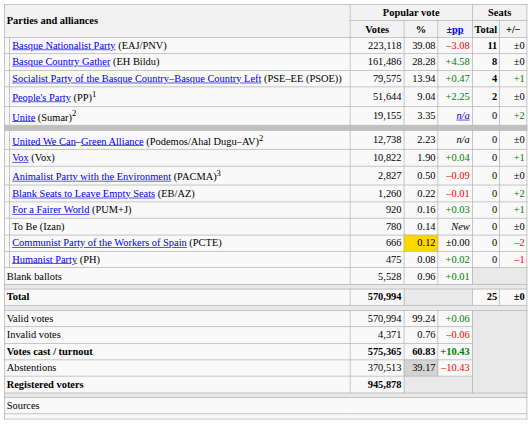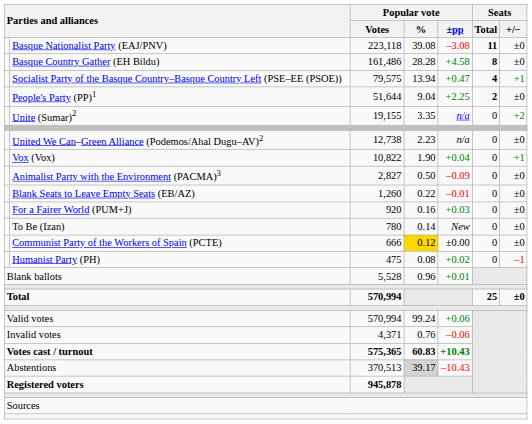(519, 193) +2 -> (519, 193) ±0
(519, 210) +1 -> (519, 210) ±0
(520, 243) –2 -> (519, 243) ±0
